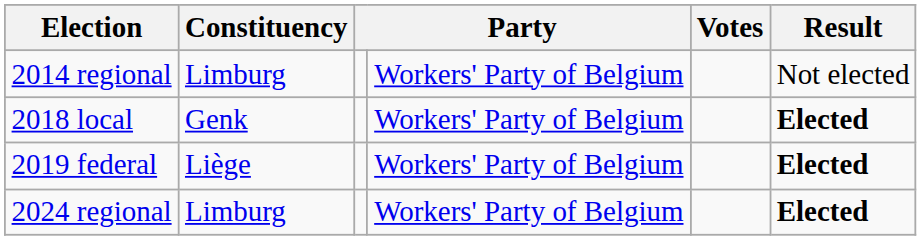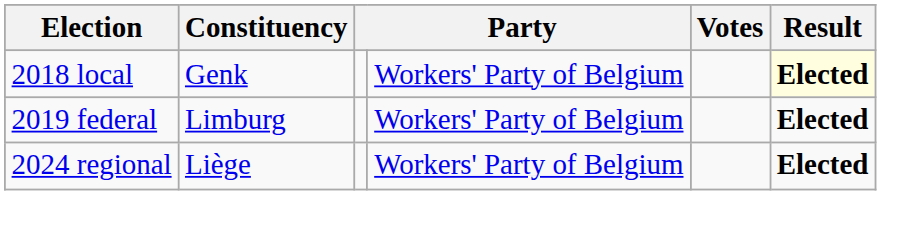- row: (92, 73)
(823, 119) no background -> (823, 73) lightyellow background
(218, 165) Liège -> (235, 119) Limburg
(235, 211) Limburg -> (218, 165) Liège
